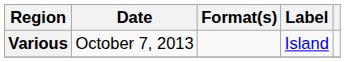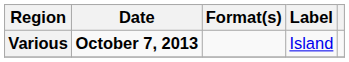(135, 43) normal -> (137, 43) bold
